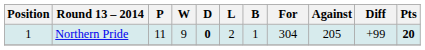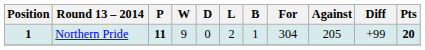(28, 34) normal -> (28, 34) bold
(160, 34) normal -> (160, 34) bold
(208, 34) bold -> (208, 34) normal
